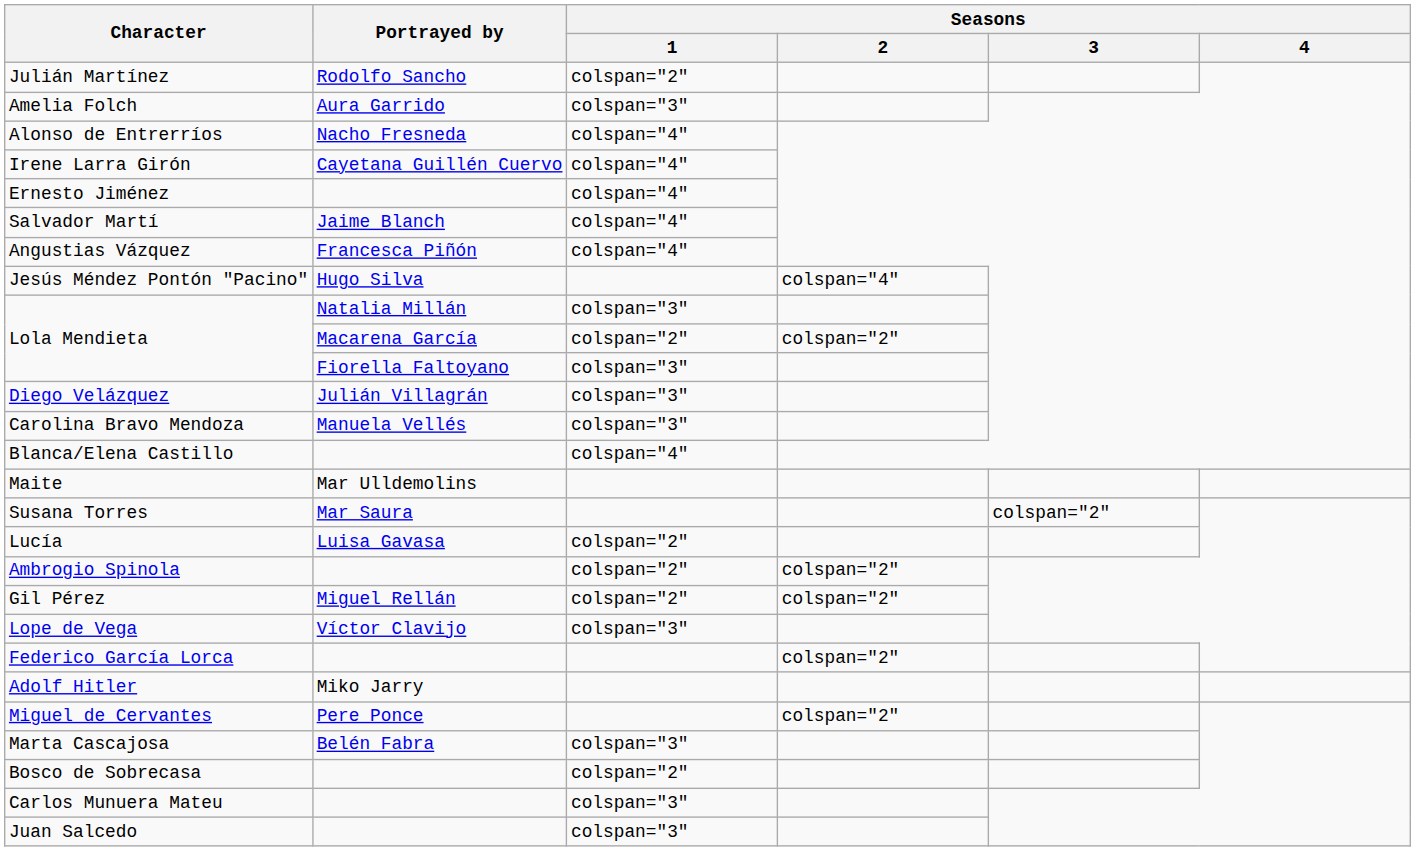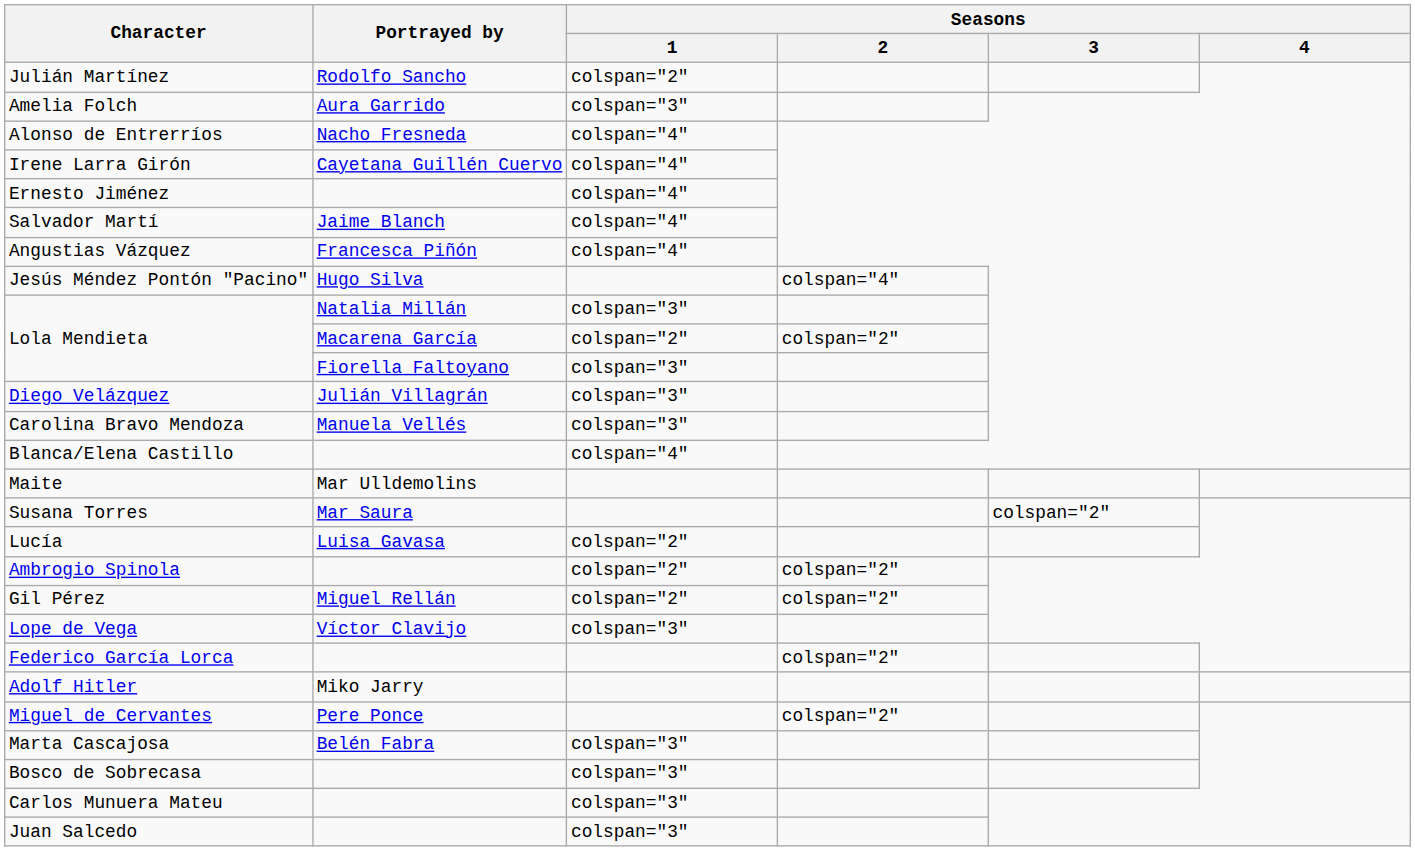(630, 774) colspan="2" -> (630, 774) colspan="3"
